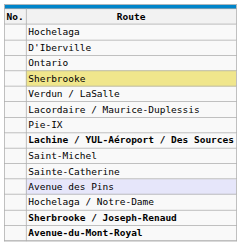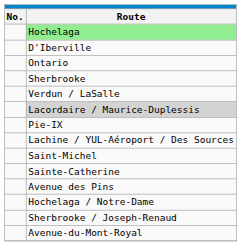(54, 32) no background -> (54, 32) lightgreen background
(57, 78) khaki background -> (57, 78) no background
(114, 109) no background -> (114, 109) lightgrey background
(131, 140) bold -> (131, 140) normal
(71, 187) lavender background -> (71, 187) no background
(103, 218) bold -> (103, 218) normal
(85, 233) bold -> (85, 233) normal
